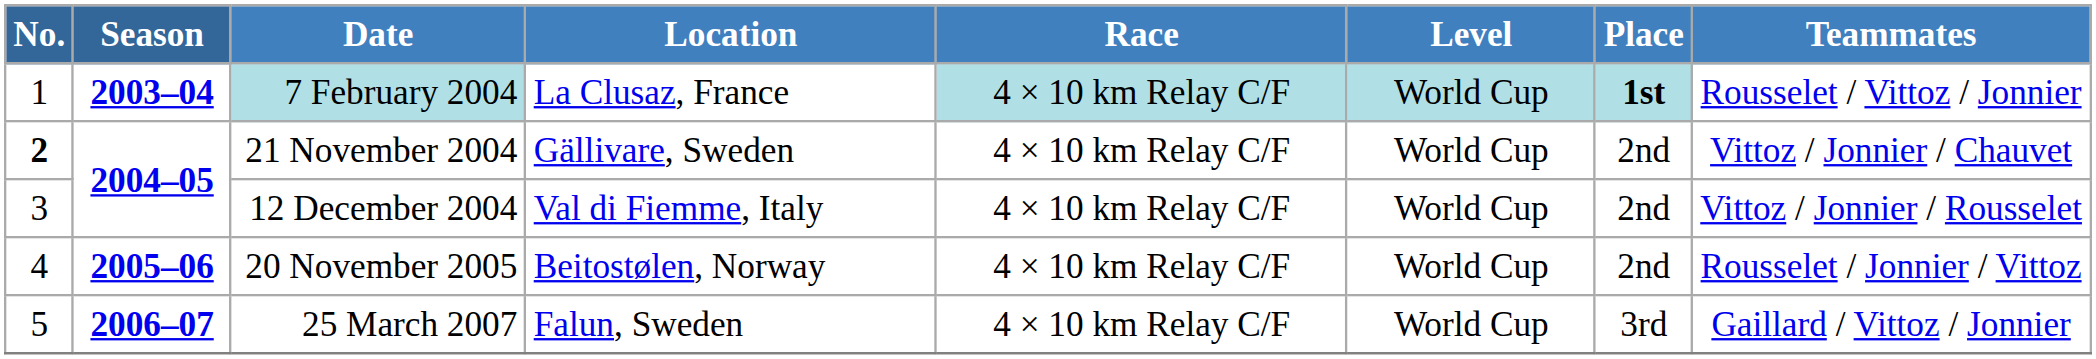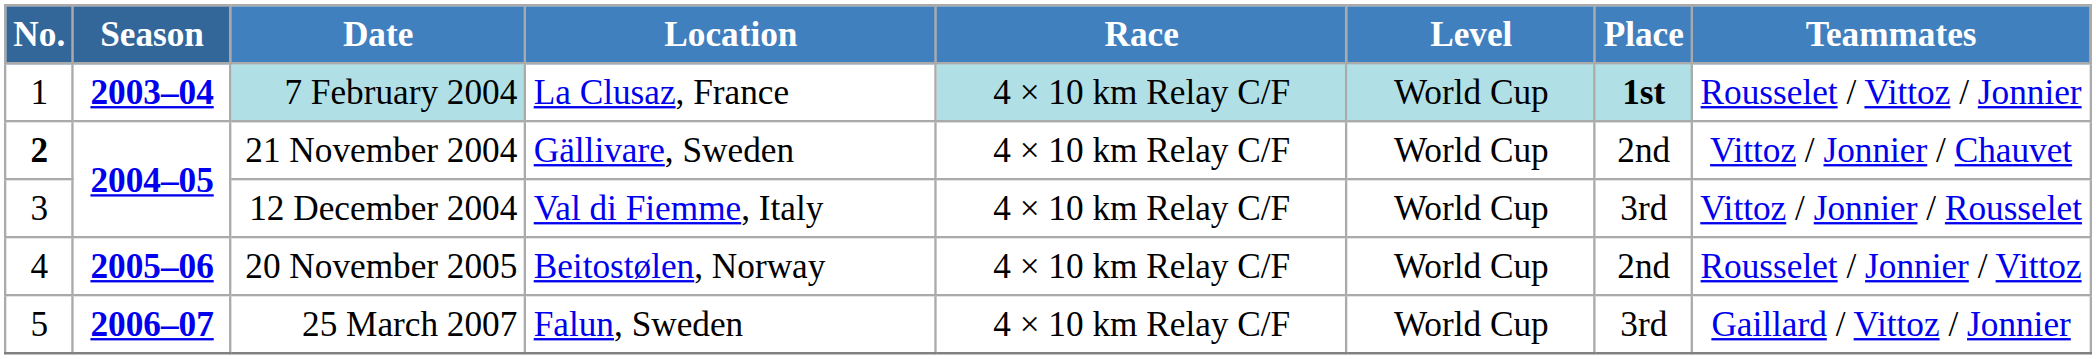(1644, 208) 2nd -> (1644, 208) 3rd
